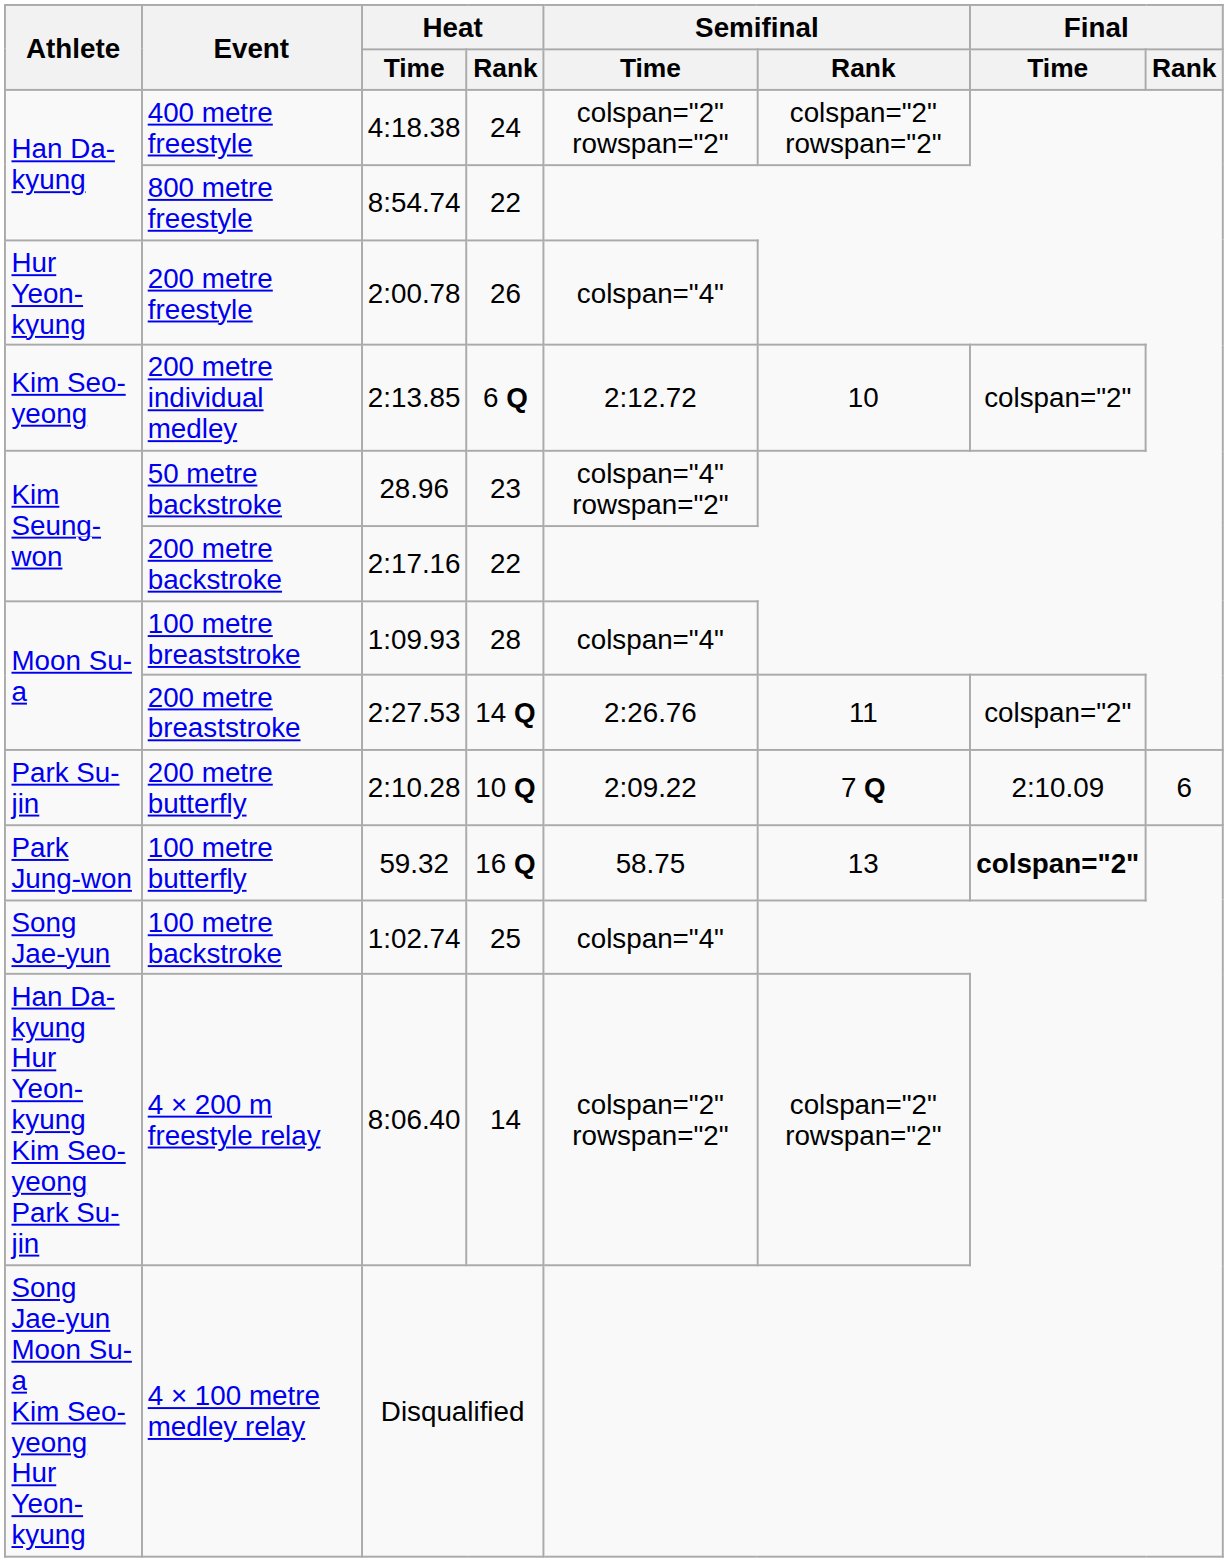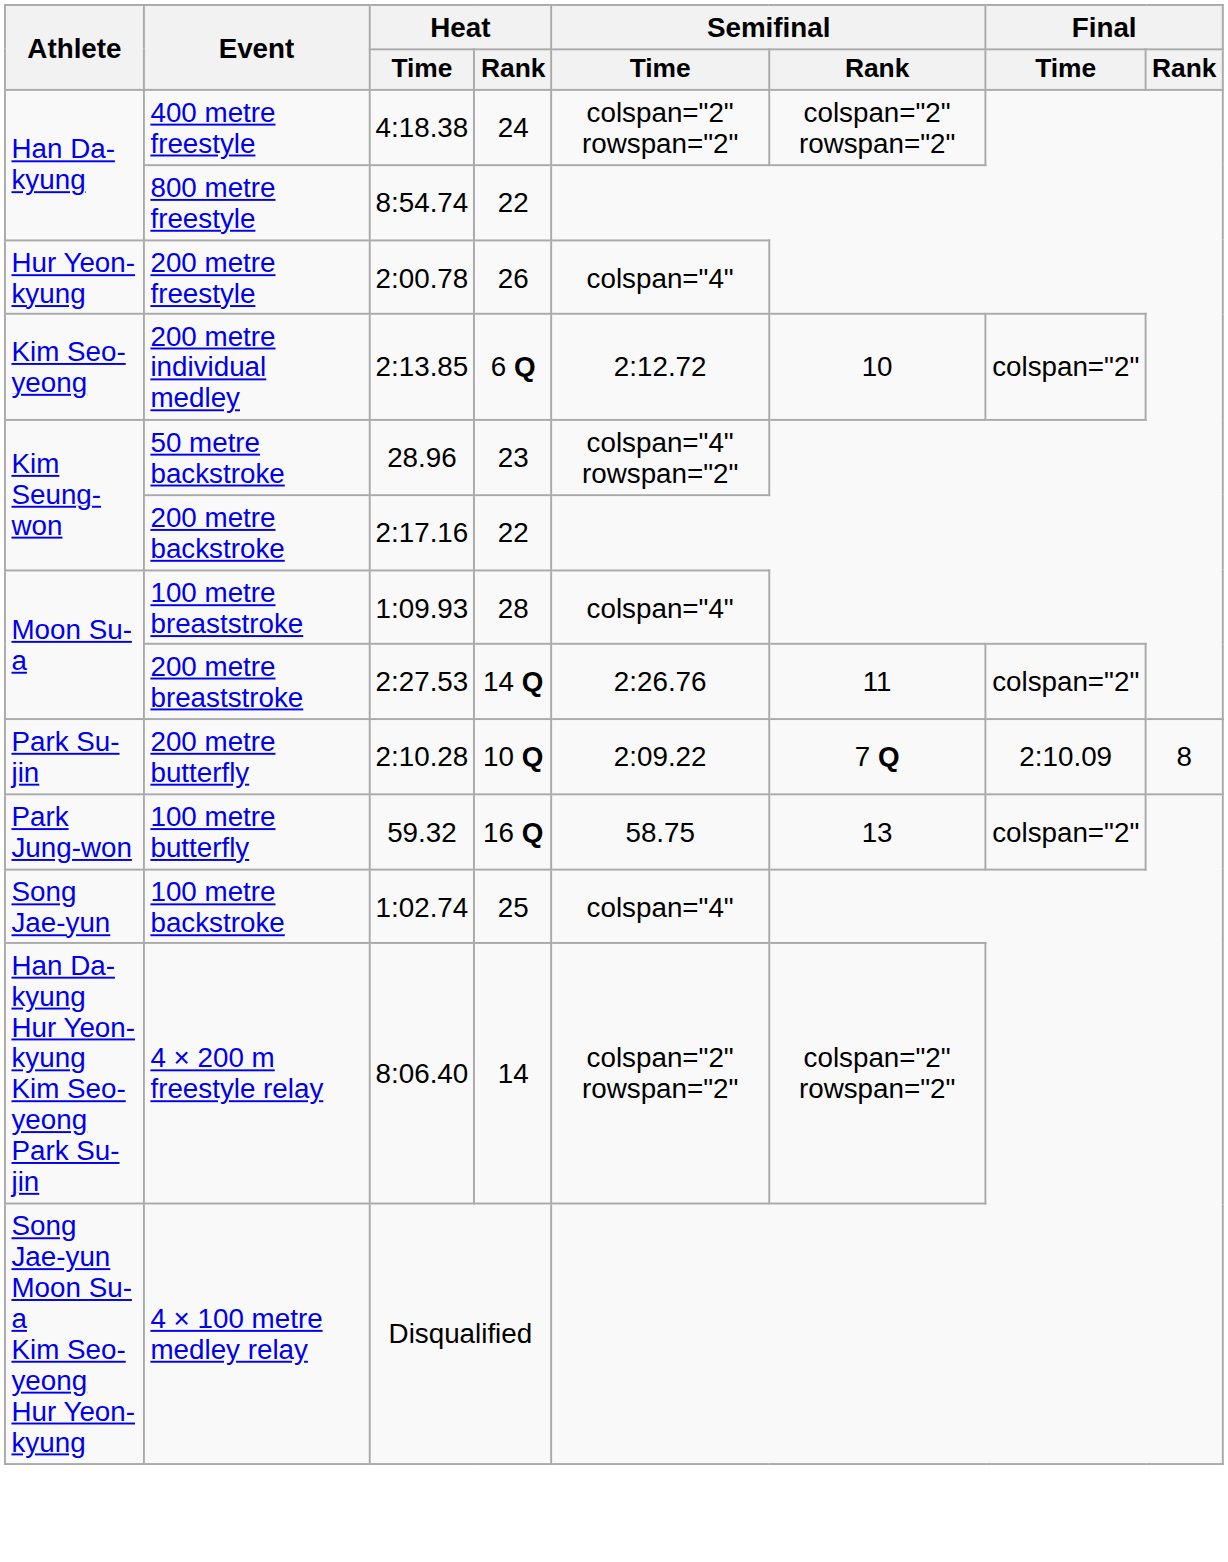(1184, 788) 6 -> (1184, 757) 8
(1058, 863) bold -> (1066, 832) normal
